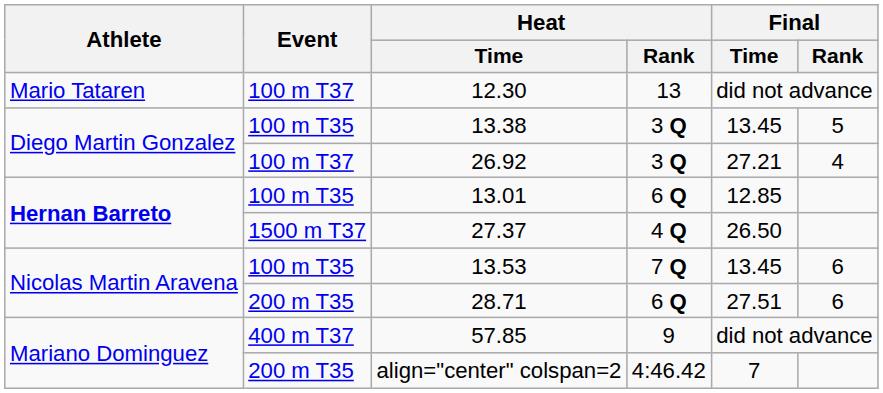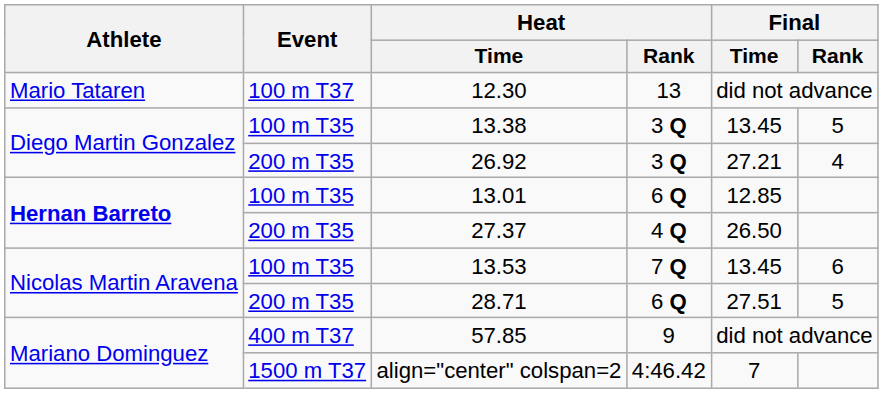(301, 161) 100 m T37 -> (301, 161) 200 m T35
(307, 231) 1500 m T37 -> (301, 231) 200 m T35
(838, 301) 6 -> (838, 301) 5
(301, 371) 200 m T35 -> (307, 371) 1500 m T37
